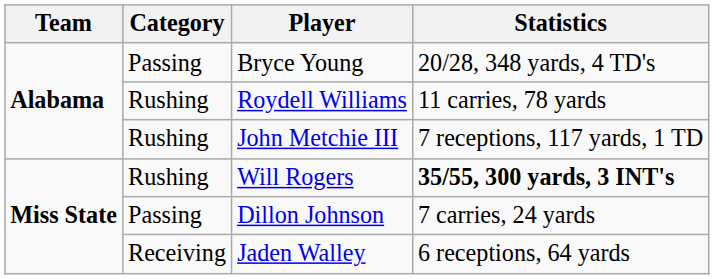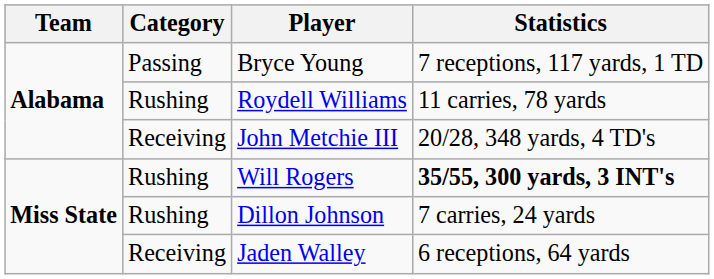(537, 62) 20/28, 348 yards, 4 TD's -> (561, 62) 7 receptions, 117 yards, 1 TD
(168, 138) Rushing -> (177, 138) Receiving
(561, 138) 7 receptions, 117 yards, 1 TD -> (537, 138) 20/28, 348 yards, 4 TD's
(165, 215) Passing -> (168, 215) Rushing
